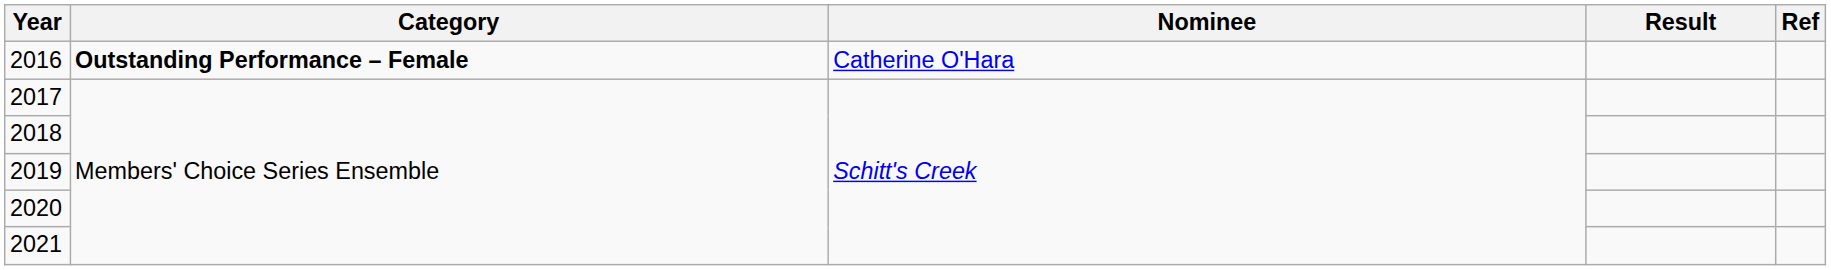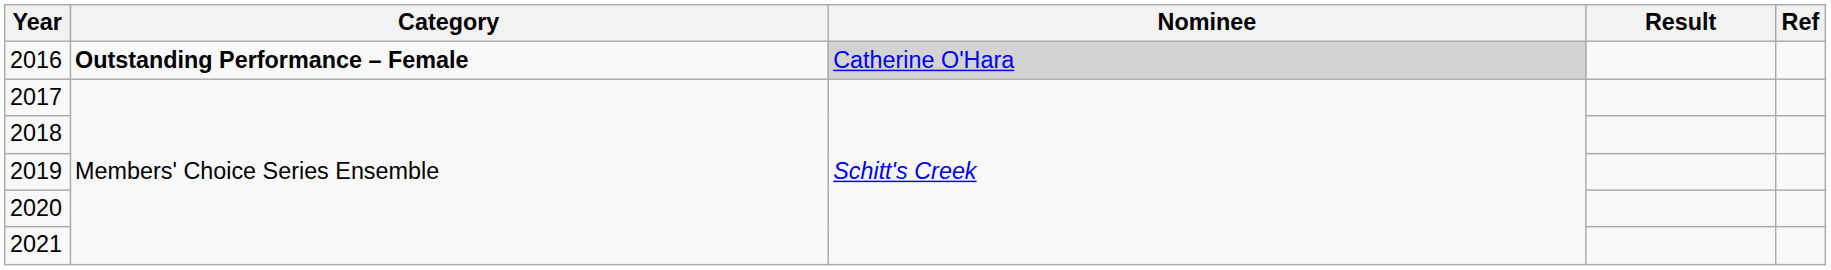(924, 60) no background -> (924, 60) lightgrey background
